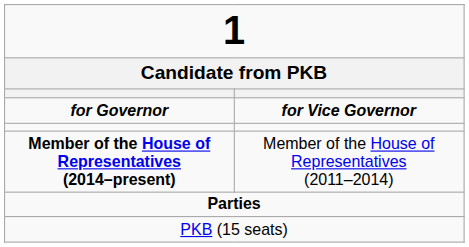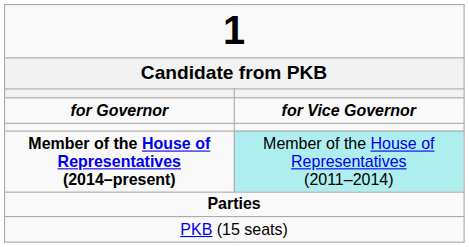(349, 162) no background -> (349, 162) paleturquoise background
